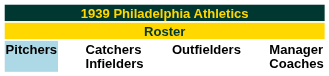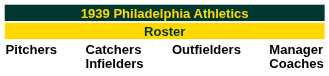(31, 49) lightblue background -> (31, 49) no background
